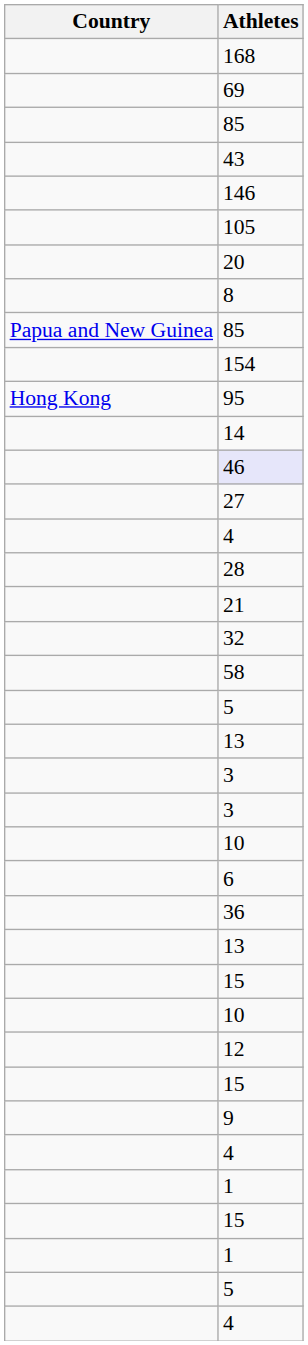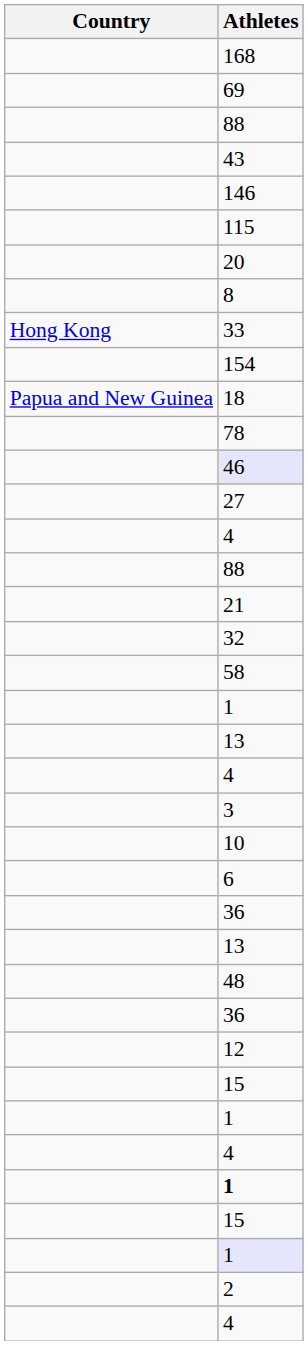(234, 124) 85 -> (234, 124) 88
(239, 227) 105 -> (239, 227) 115
(111, 329) Papua and New Guinea -> (60, 329) Hong Kong
(234, 329) 85 -> (234, 329) 33
(60, 398) Hong Kong -> (111, 398) Papua and New Guinea
(234, 398) 95 -> (234, 398) 18
(234, 432) 14 -> (234, 432) 78
(234, 569) 28 -> (234, 569) 88
(228, 706) 5 -> (228, 706) 1
(228, 775) 3 -> (228, 775) 4
(234, 980) 15 -> (234, 980) 48
(234, 1015) 10 -> (234, 1015) 36
(228, 1117) 9 -> (228, 1117) 1
(228, 1186) normal -> (228, 1186) bold
(228, 1254) no background -> (228, 1254) lavender background
(228, 1289) 5 -> (228, 1289) 2
